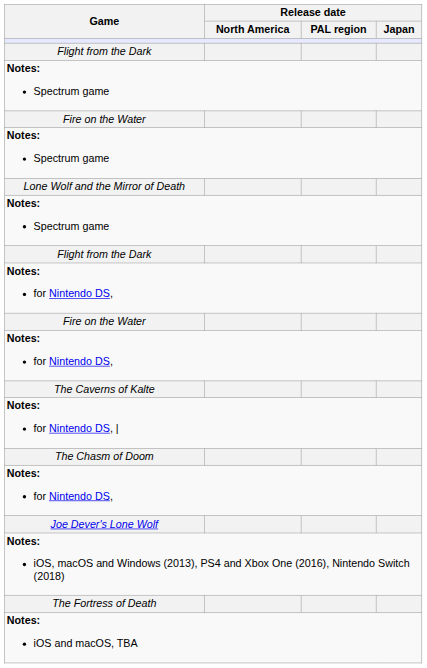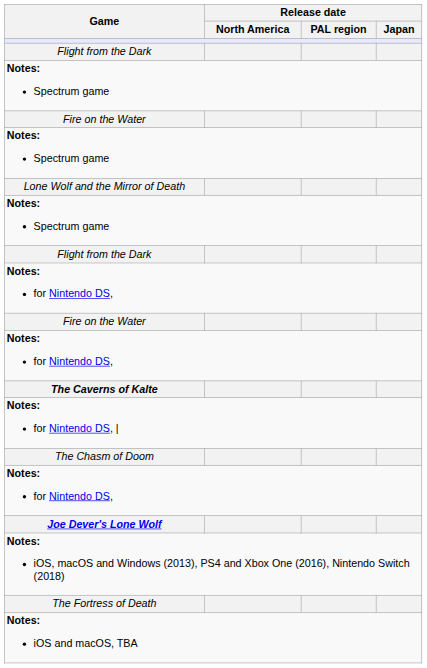(104, 389) normal -> (104, 389) bold
(104, 524) normal -> (104, 524) bold
